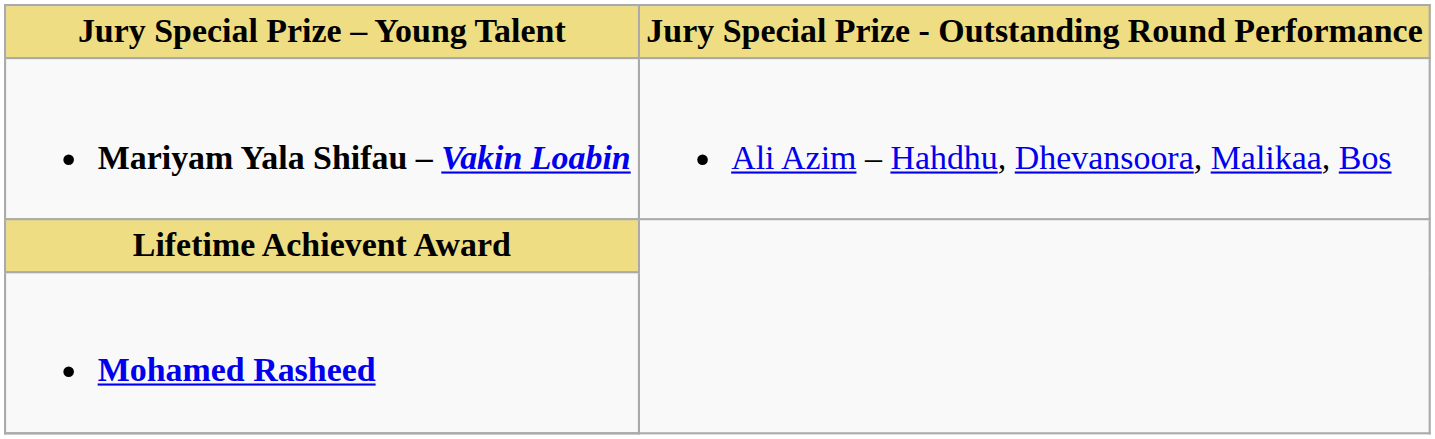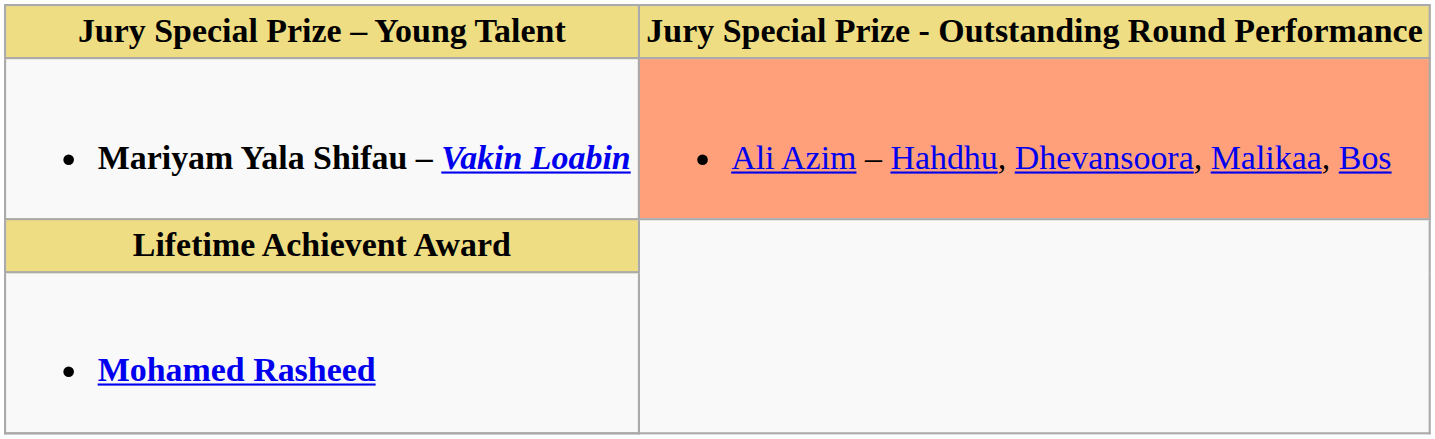(1035, 158) no background -> (1035, 158) lightsalmon background
